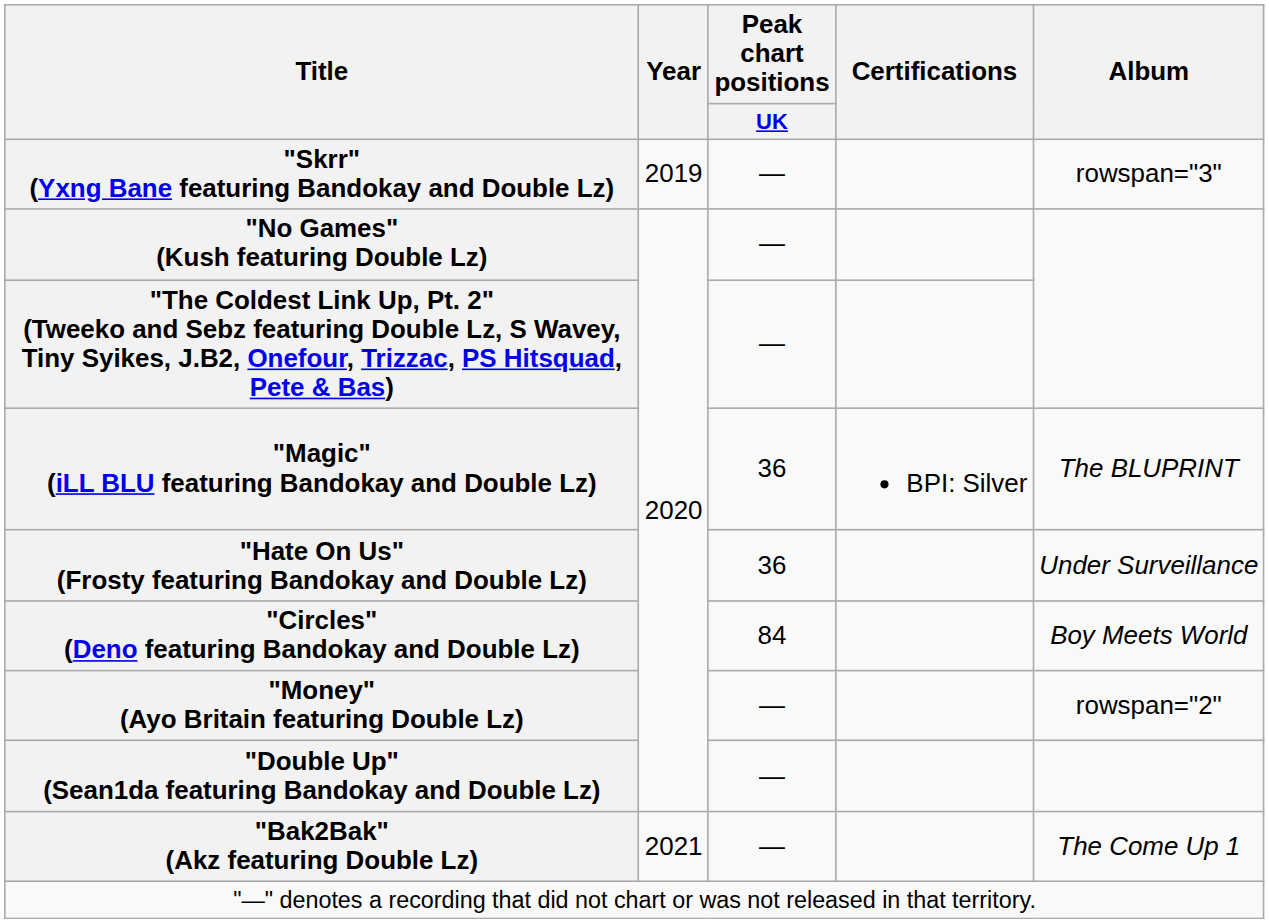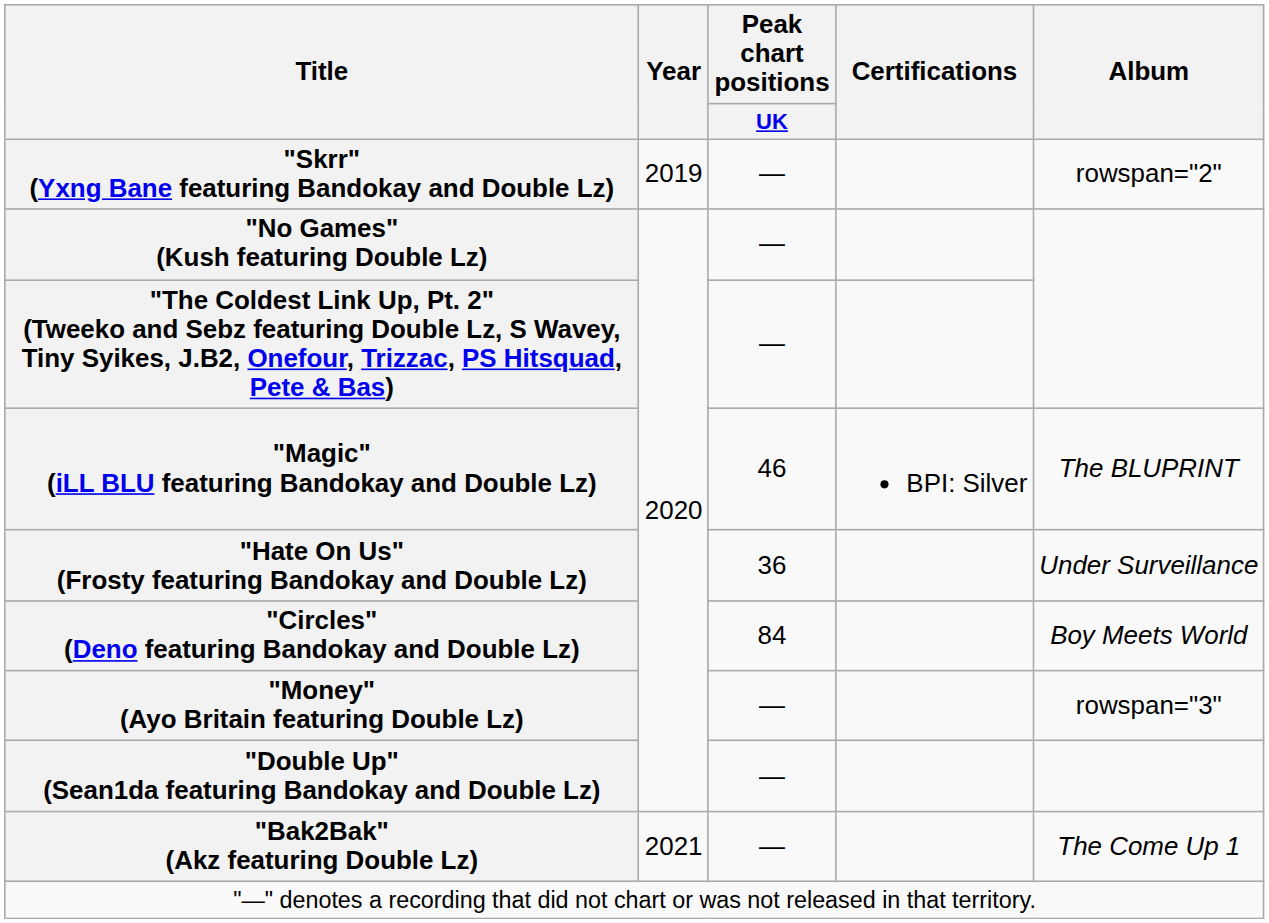(1149, 173) rowspan="3" -> (1149, 173) rowspan="2"
(772, 468) 36 -> (772, 468) 46
(1149, 705) rowspan="2" -> (1149, 705) rowspan="3"
